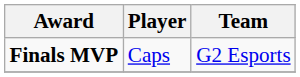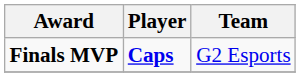(149, 54) normal -> (151, 54) bold
